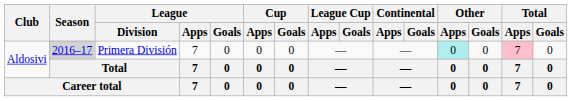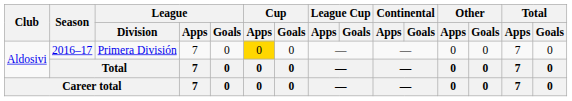(72, 50) lightgrey background -> (72, 50) no background
(259, 50) no background -> (259, 50) gold background
(453, 50) paleturquoise background -> (453, 50) no background
(518, 50) pink background -> (518, 50) no background
